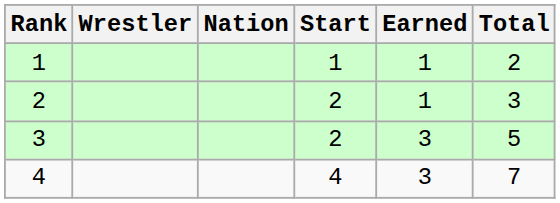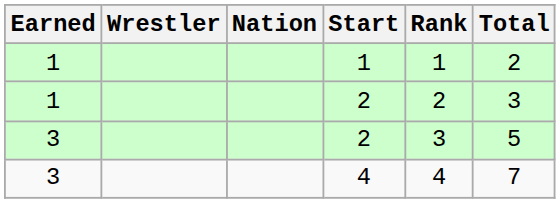columns swapped: (39, 24) <-> (425, 24)
